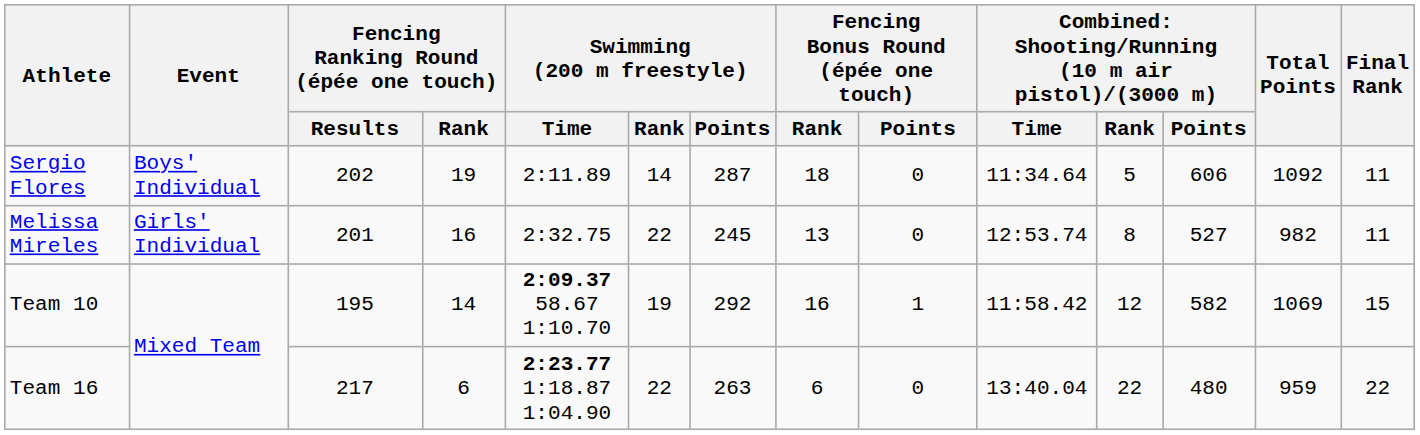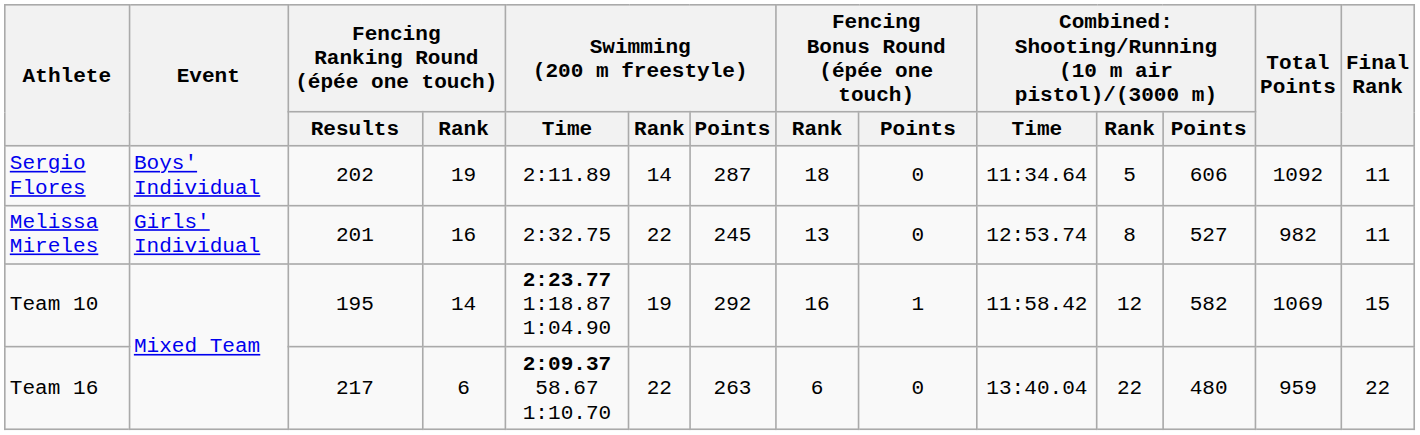(567, 305) 2:09.37 58.67 1:10.70 -> (567, 305) 2:23.77 1:18.87 1:04.90
(567, 388) 2:23.77 1:18.87 1:04.90 -> (567, 388) 2:09.37 58.67 1:10.70
